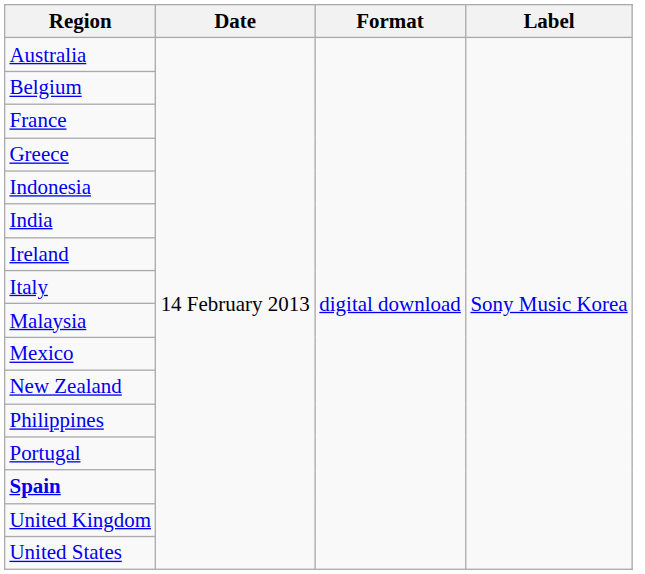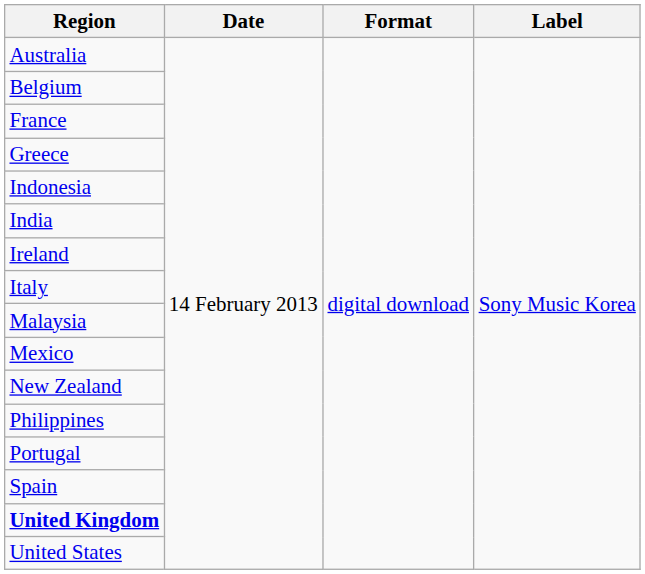(35, 486) bold -> (33, 486) normal
(80, 519) normal -> (84, 519) bold
